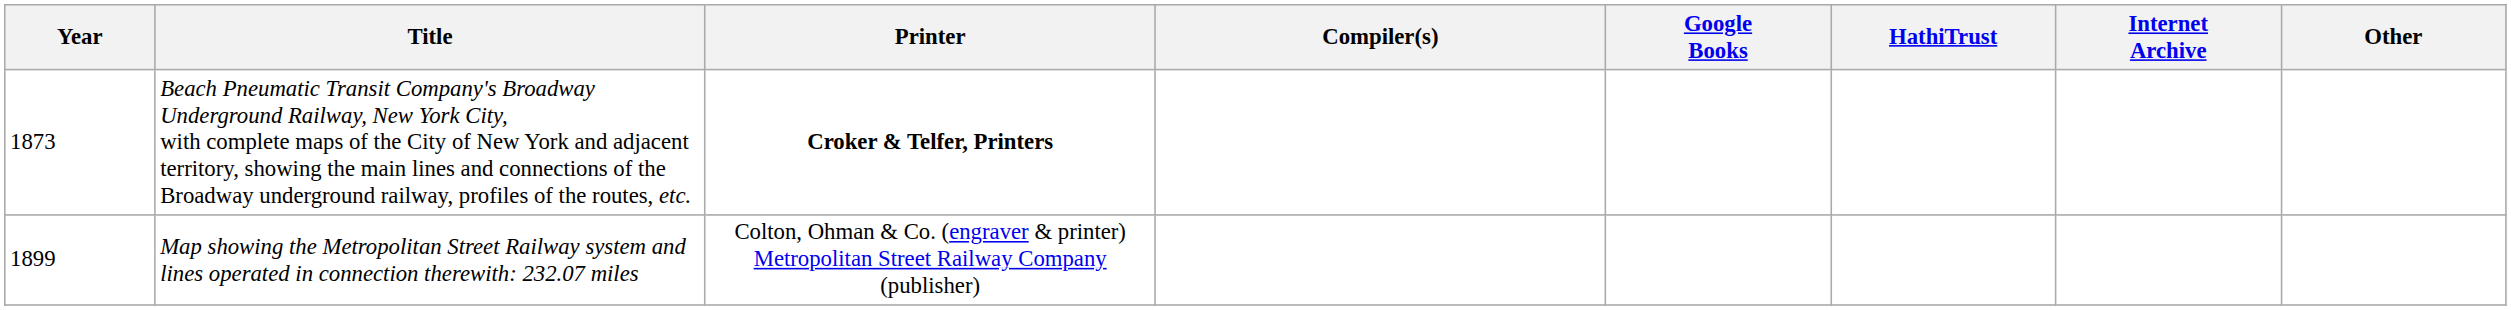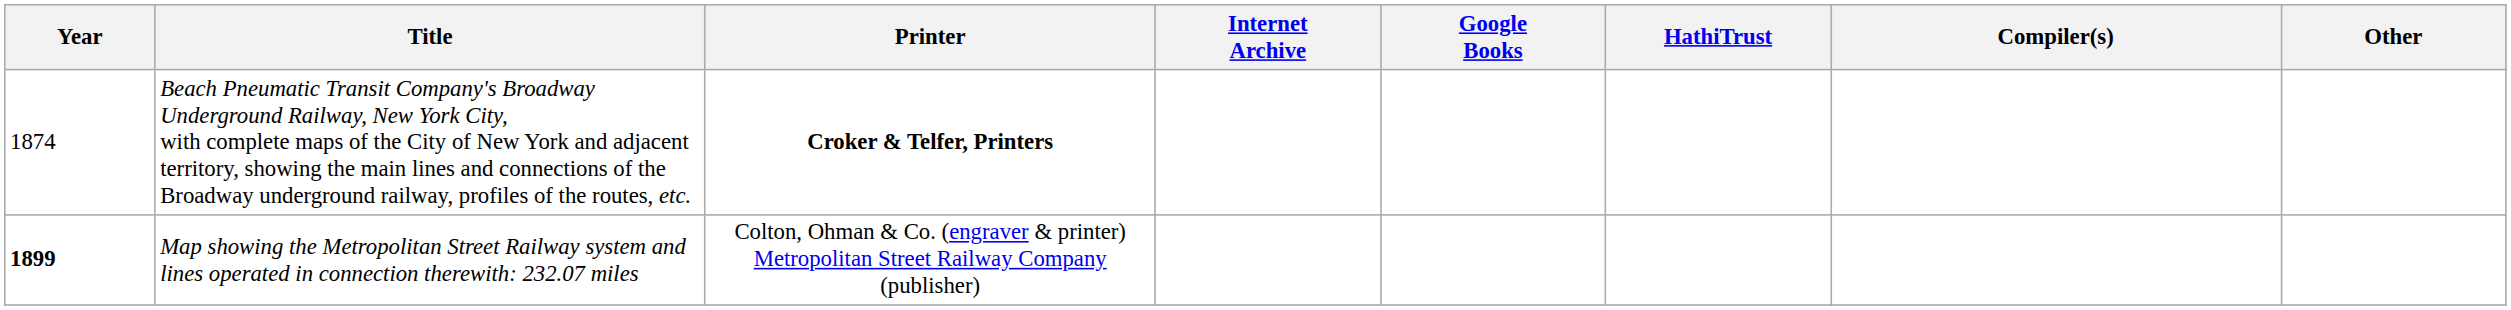columns swapped: (1380, 37) <-> (2168, 37)
(33, 141) 1873 -> (33, 141) 1874
(33, 259) normal -> (33, 259) bold
